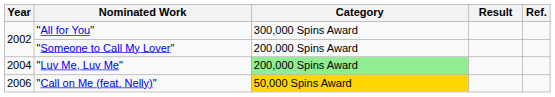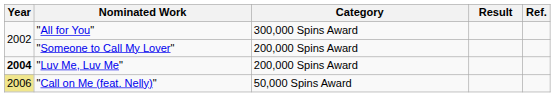(19, 65) normal -> (19, 65) bold
(306, 65) lightgreen background -> (306, 65) no background
(19, 83) no background -> (19, 83) khaki background
(303, 83) gold background -> (303, 83) no background
